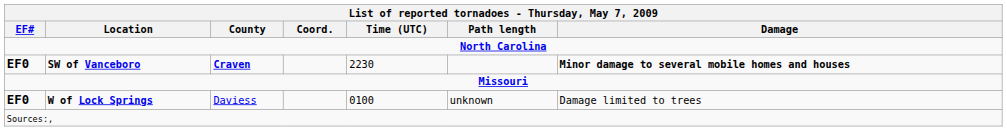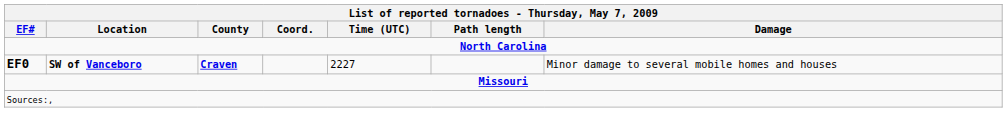(362, 64) 2230 -> (343, 64) 2227
(705, 64) bold -> (692, 64) normal
- row: (100, 100)
